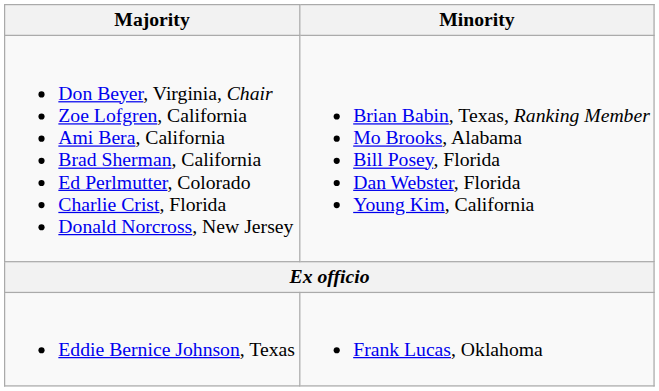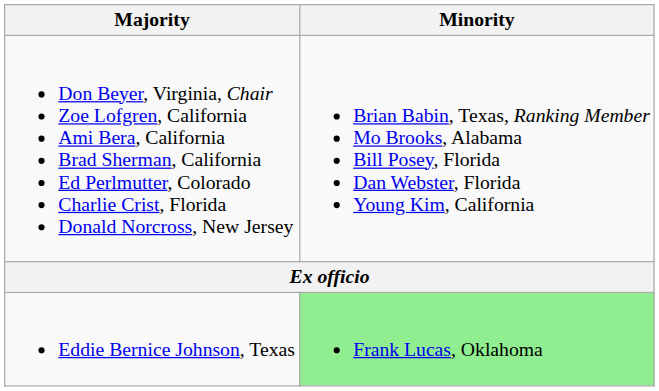(477, 350) no background -> (477, 350) lightgreen background
